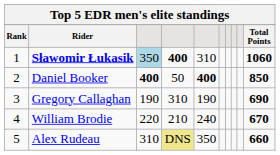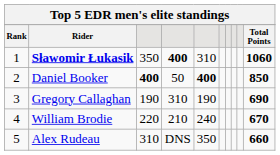(149, 57) lightblue background -> (149, 57) no background
(178, 139) khaki background -> (178, 139) no background
